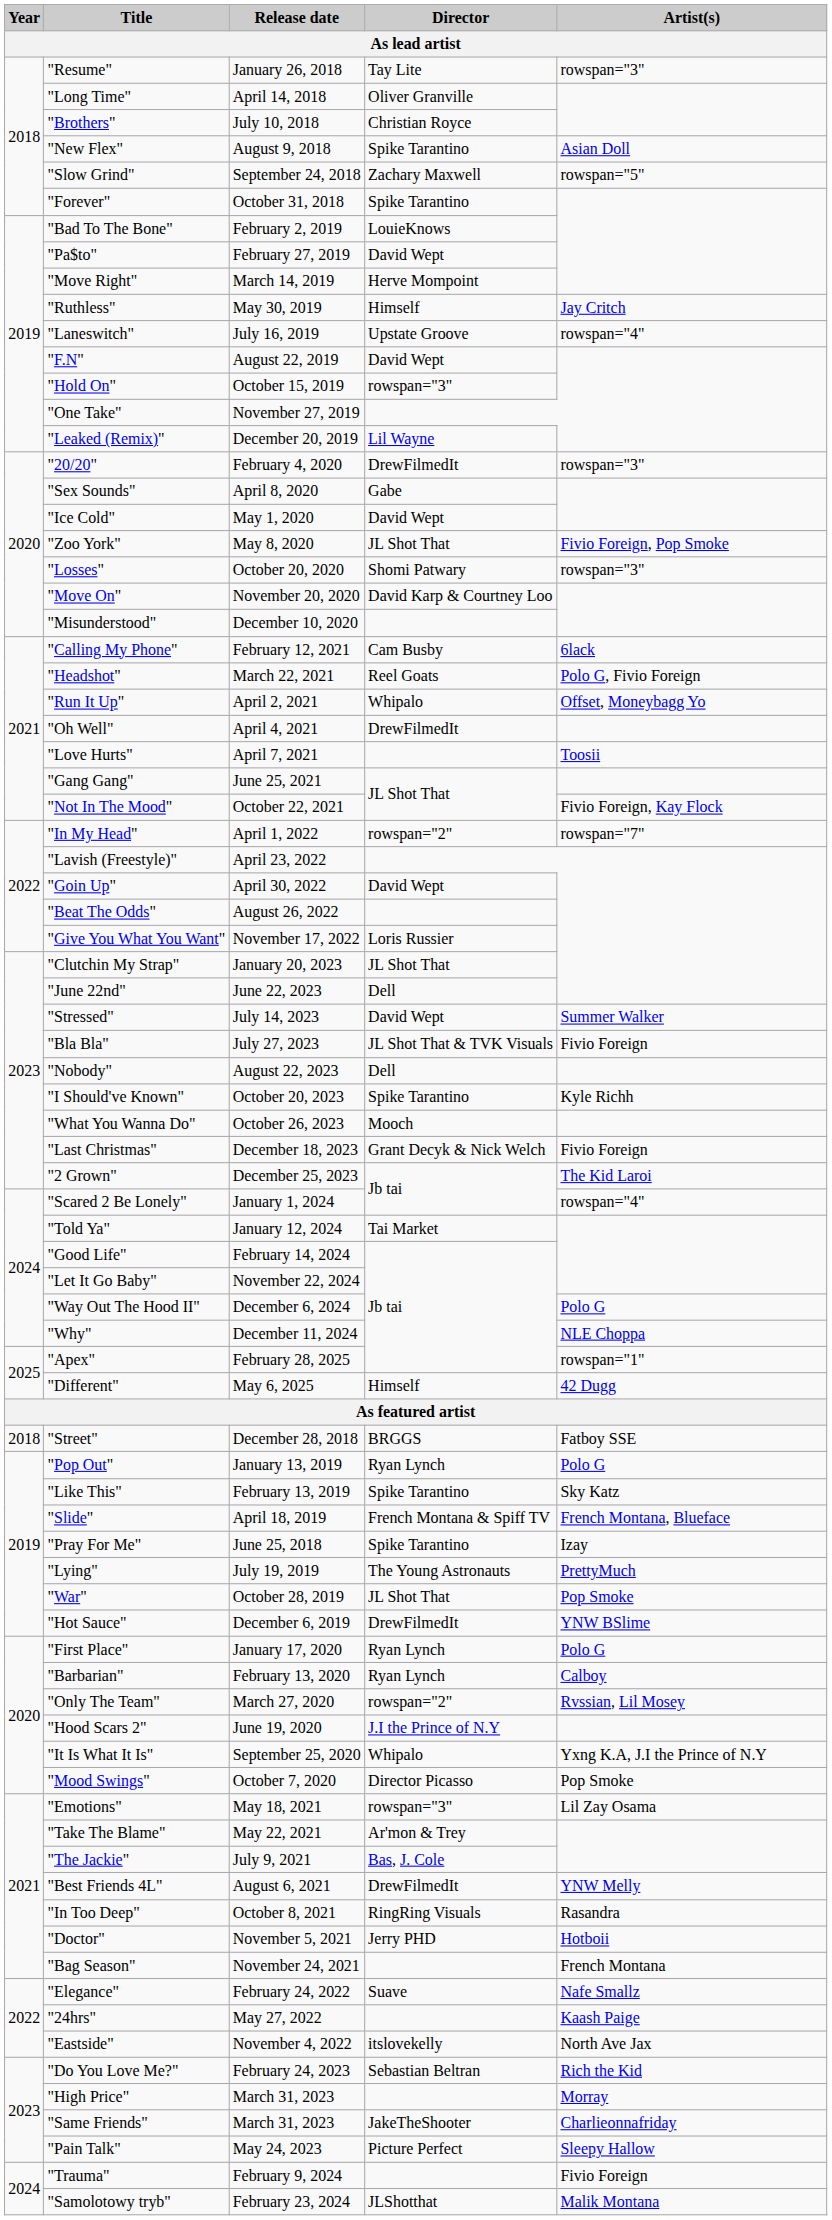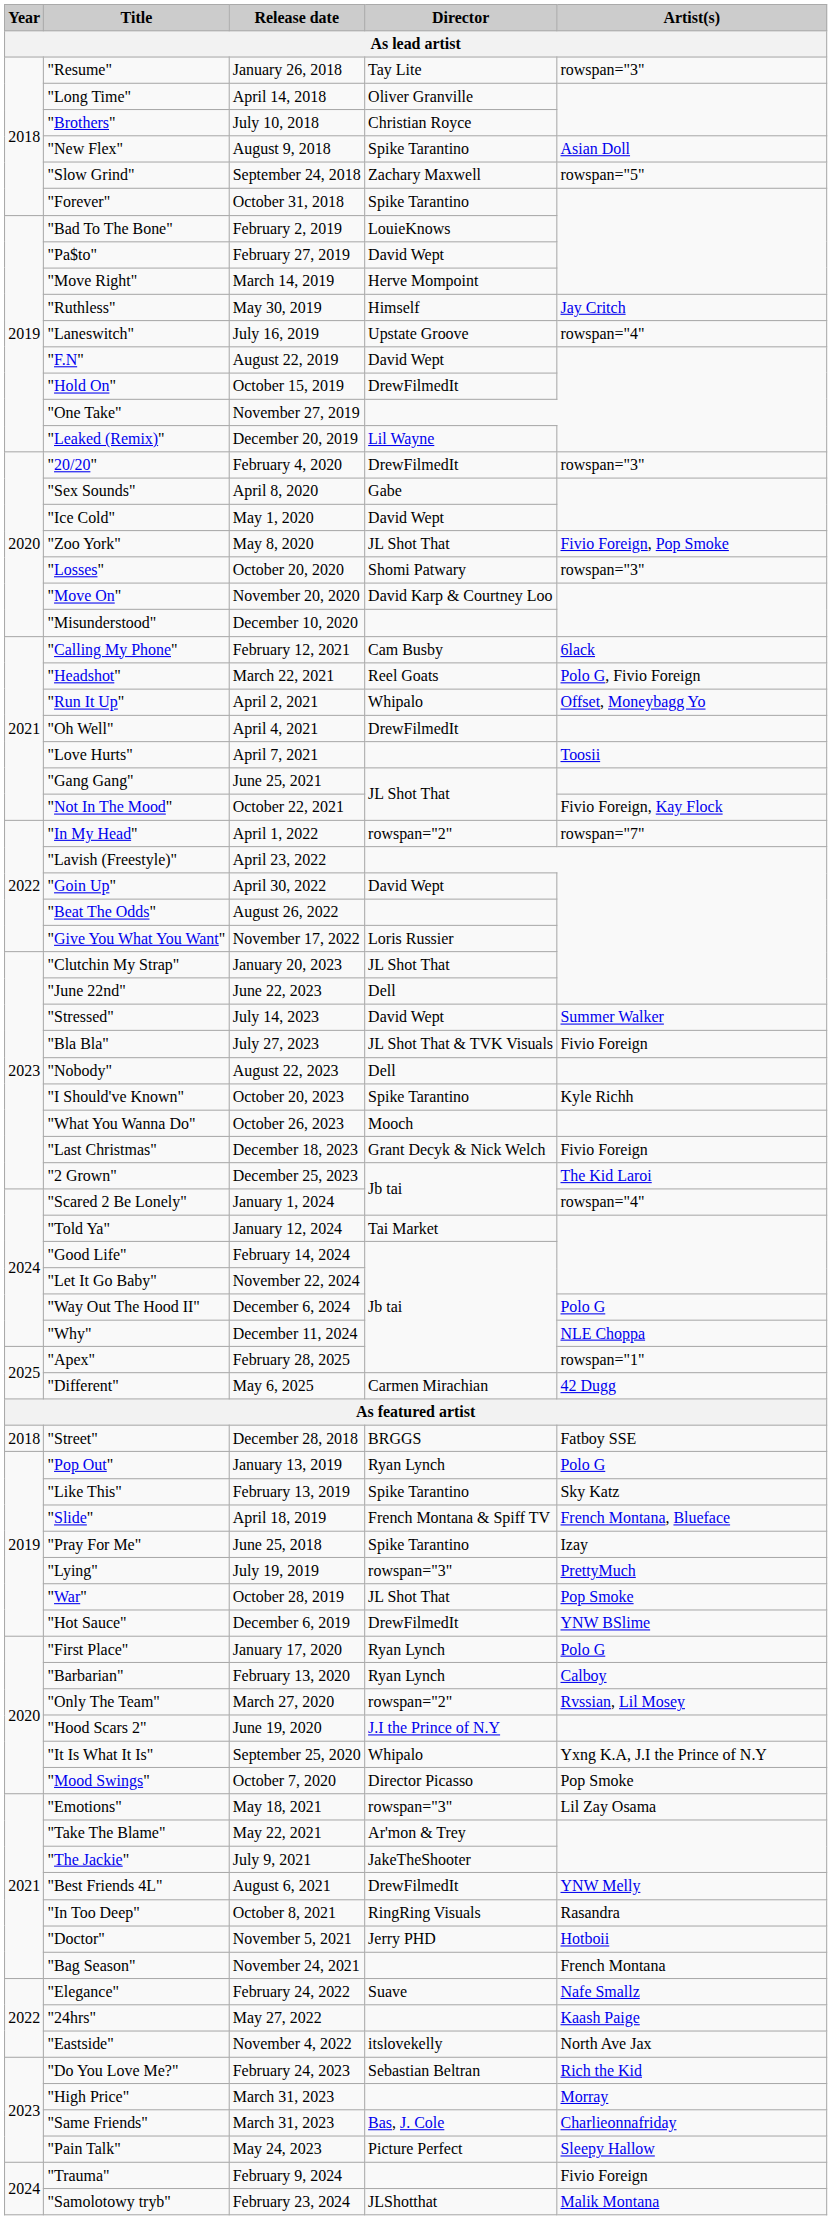(410, 386) rowspan="3" -> (413, 386) DrewFilmedIt
(394, 1386) Himself -> (428, 1386) Carmen Mirachian
(439, 1570) The Young Astronauts -> (410, 1570) rowspan="3"
(406, 1859) Bas, J. Cole -> (419, 1859) JakeTheShooter
(419, 2123) JakeTheShooter -> (406, 2123) Bas, J. Cole
